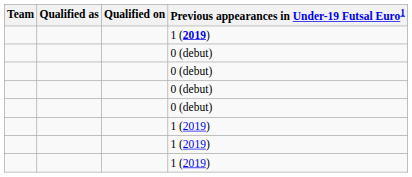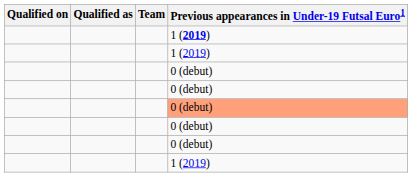columns swapped: (21, 15) <-> (135, 15)
(191, 53) 0 (debut) -> (190, 53) 1 (2019)
(191, 108) no background -> (191, 108) lightsalmon background
(190, 126) 1 (2019) -> (191, 126) 0 (debut)
(190, 144) 1 (2019) -> (191, 144) 0 (debut)
